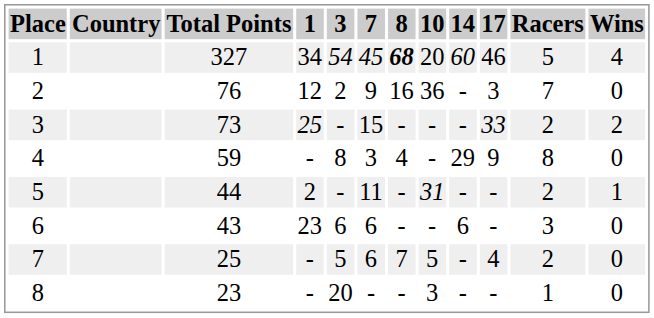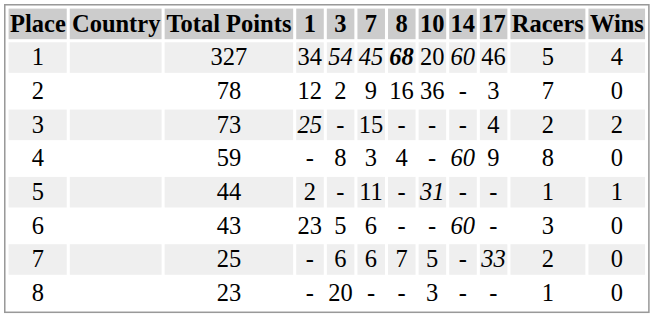(229, 90) 76 -> (229, 90) 78
(493, 124) 33 -> (493, 124) 4
(463, 158) 29 -> (463, 158) 60
(548, 191) 2 -> (548, 191) 1
(340, 225) 6 -> (340, 225) 5
(463, 225) 6 -> (463, 225) 60
(340, 259) 5 -> (340, 259) 6
(493, 259) 4 -> (493, 259) 33
